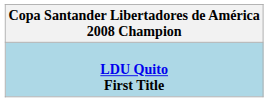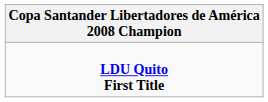(134, 77) lightblue background -> (134, 77) no background
